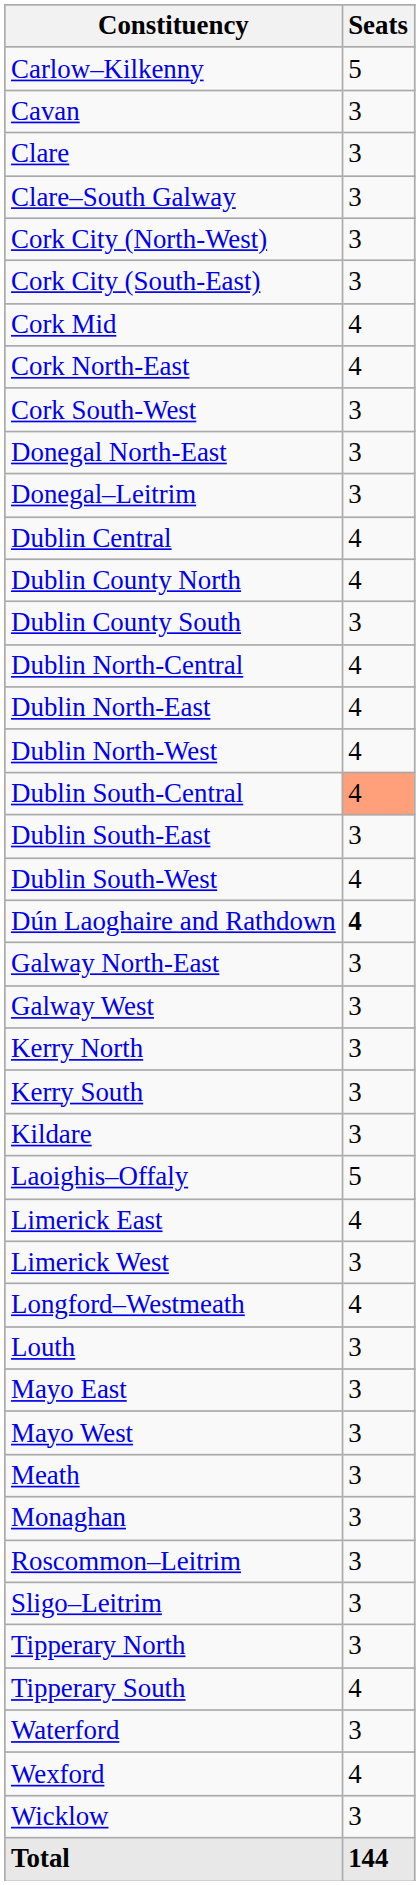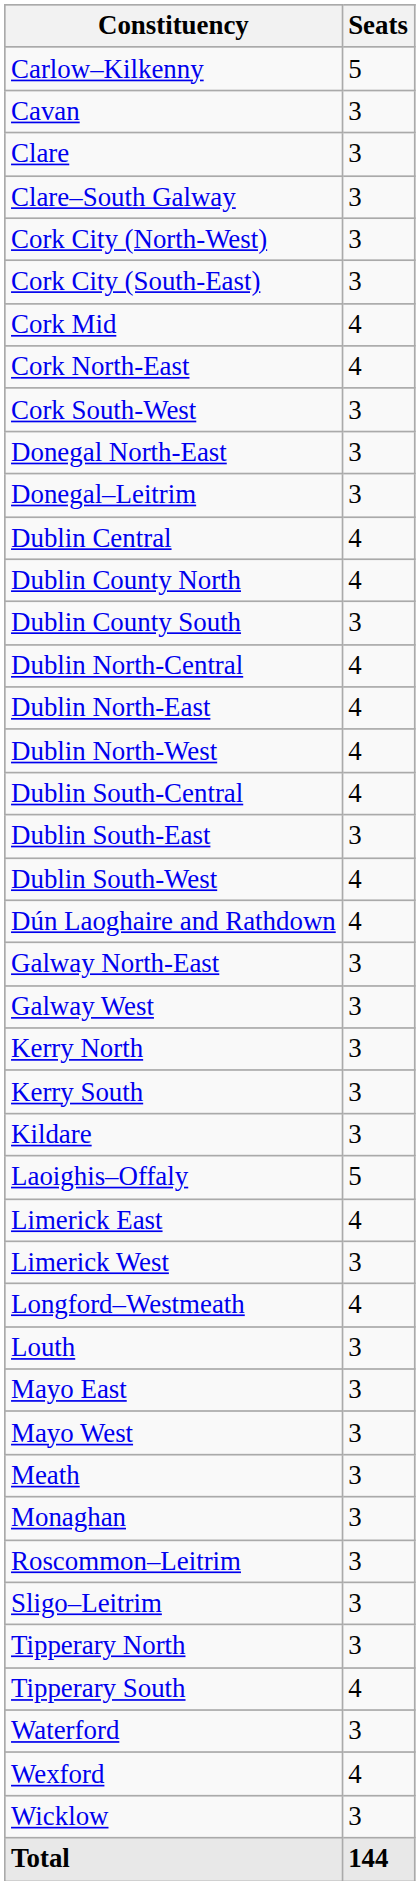(355, 793) lightsalmon background -> (355, 793) no background
(355, 921) bold -> (355, 921) normal
